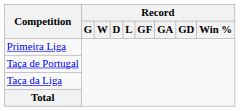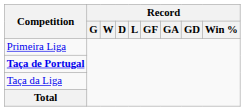(43, 64) normal -> (46, 64) bold
